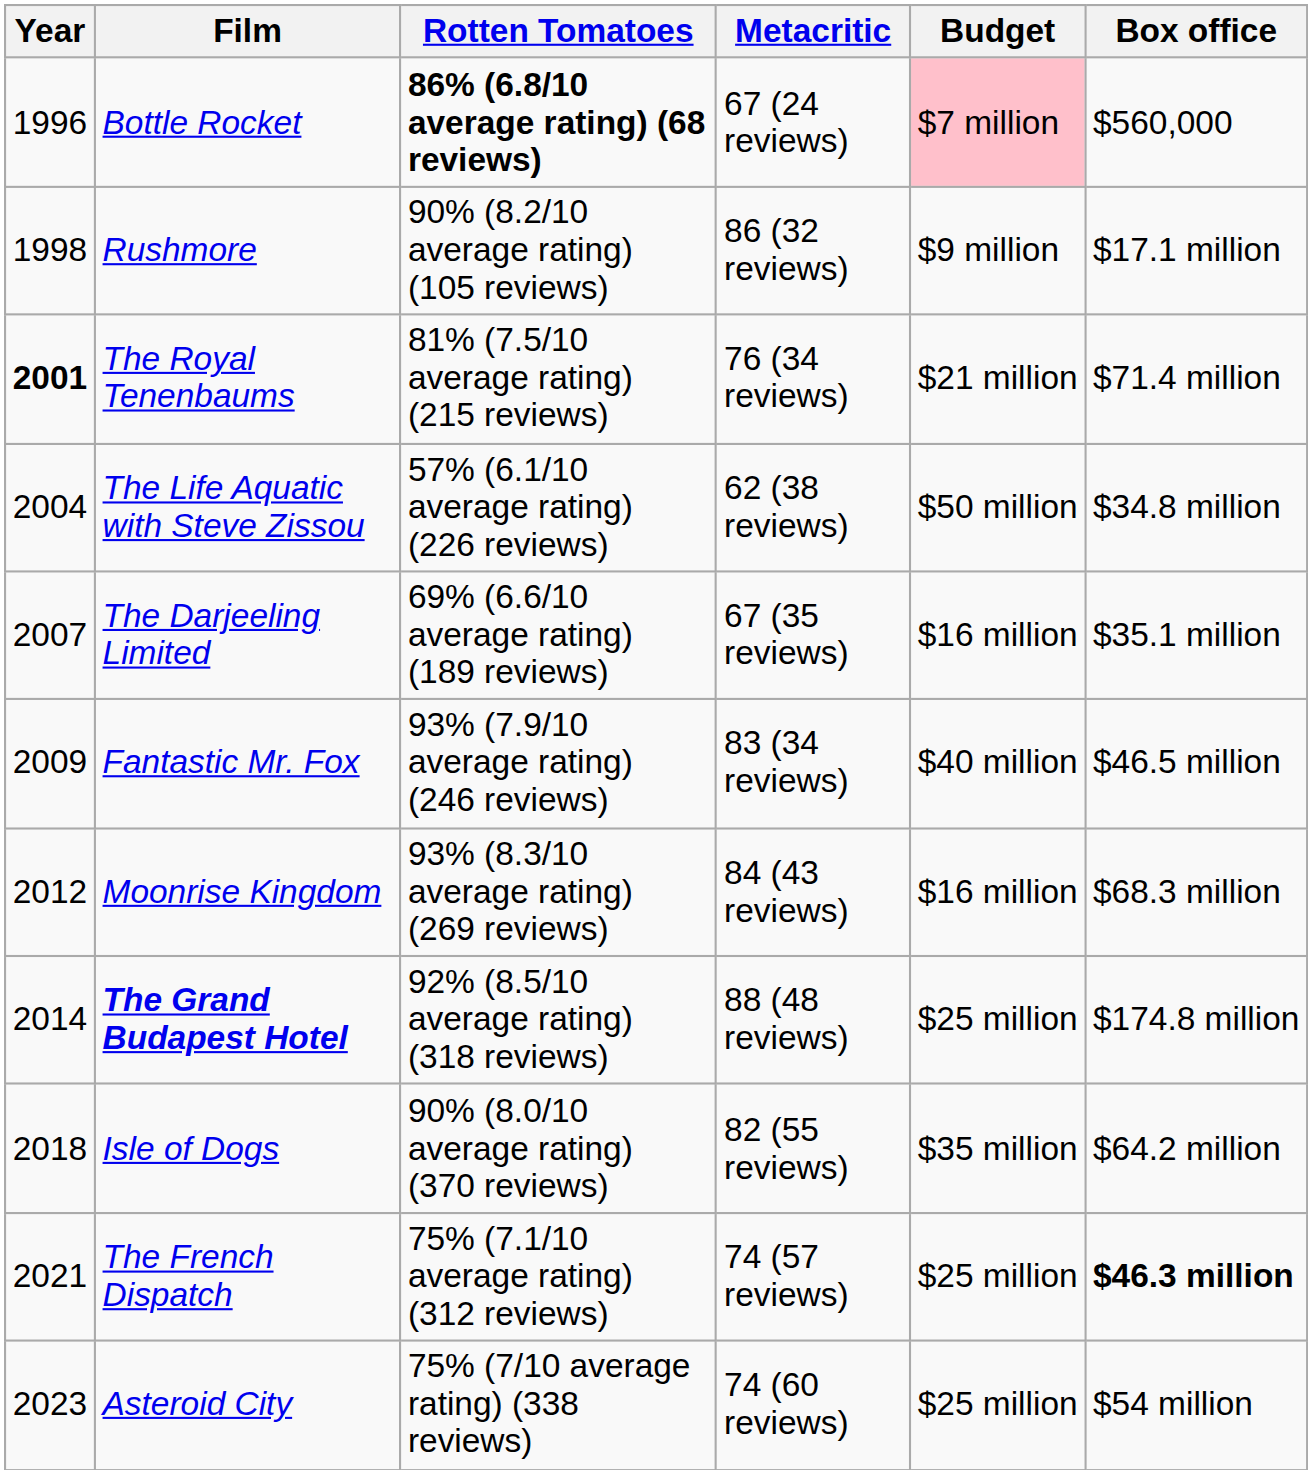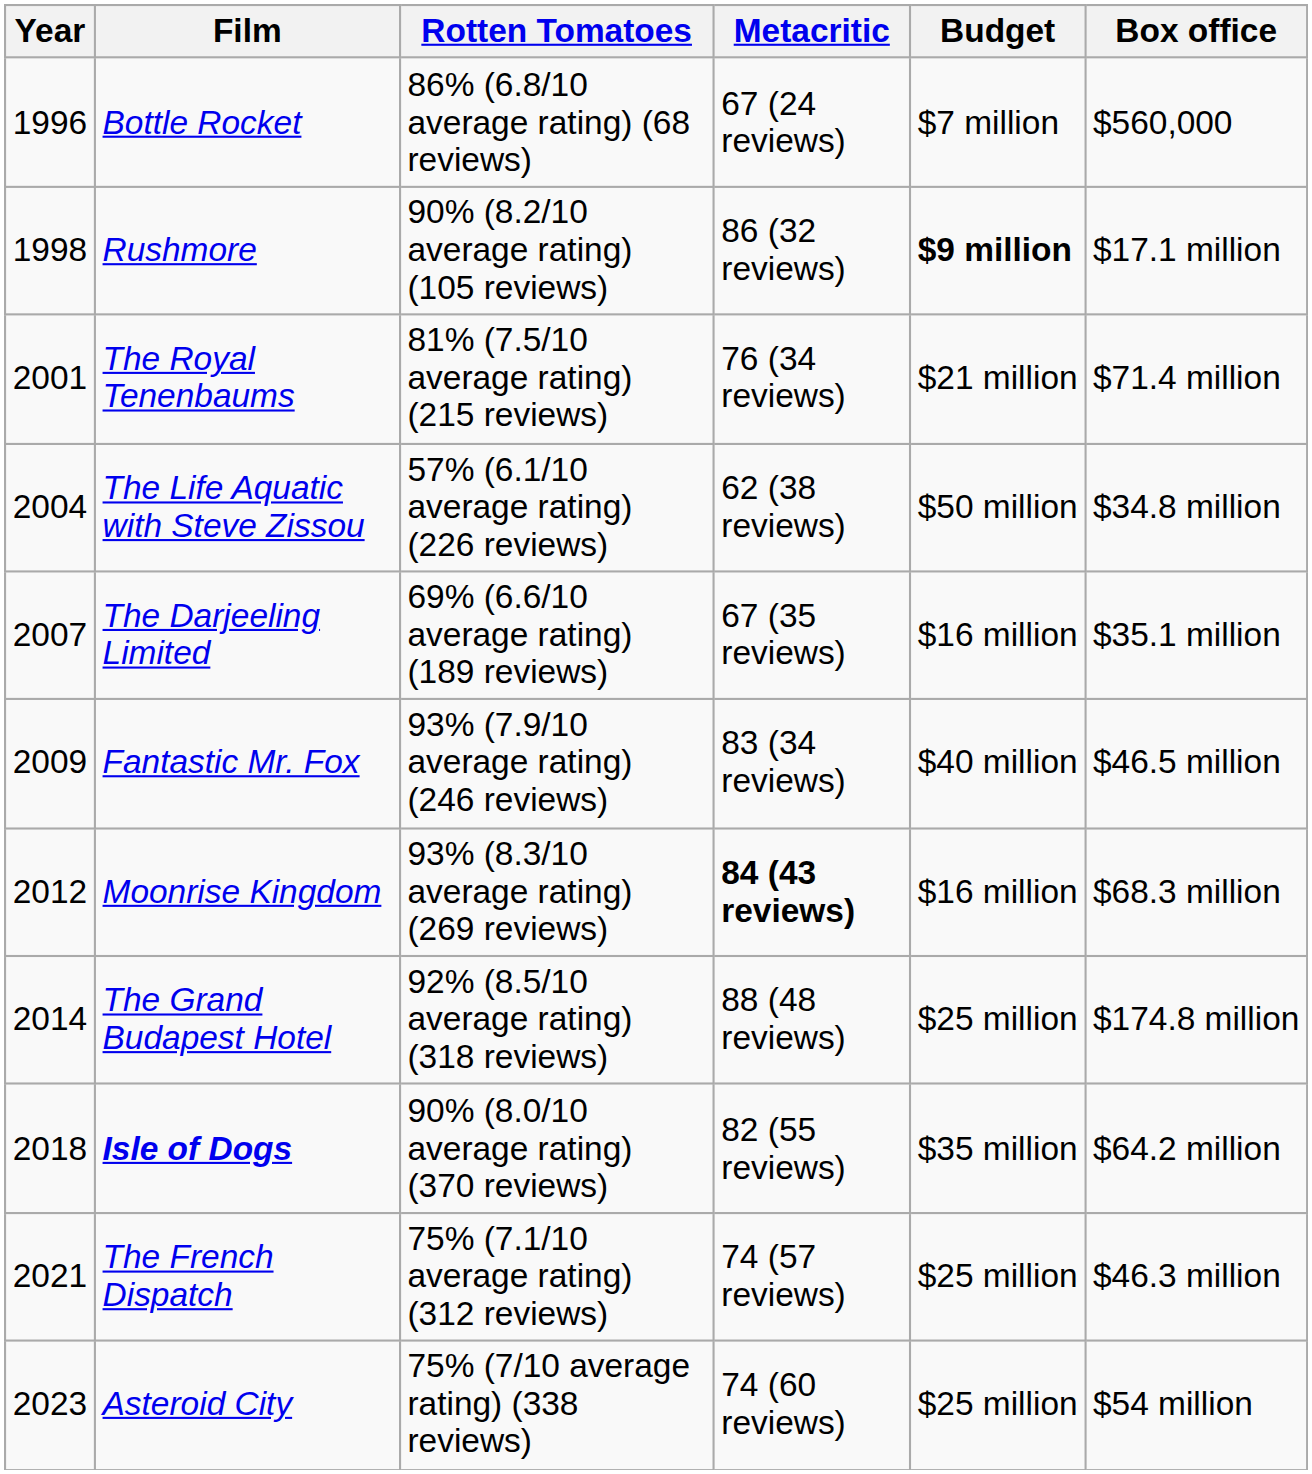(557, 121) bold -> (549, 121) normal
(988, 121) pink background -> (988, 121) no background
(988, 249) normal -> (995, 249) bold
(50, 378) bold -> (50, 378) normal
(786, 891) normal -> (788, 891) bold
(225, 1019) bold -> (217, 1019) normal
(191, 1147) normal -> (197, 1147) bold
(1193, 1276) bold -> (1187, 1276) normal
